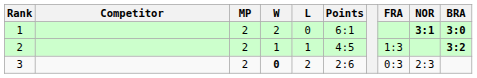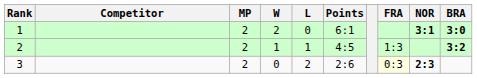(276, 64) bold -> (276, 64) normal
(393, 64) no background -> (393, 64) lightyellow background
(425, 64) normal -> (425, 64) bold
